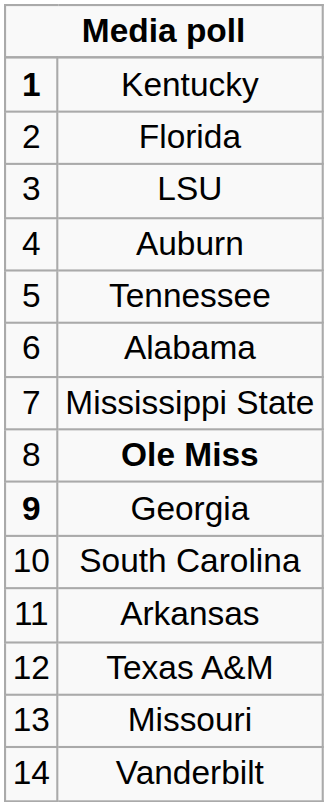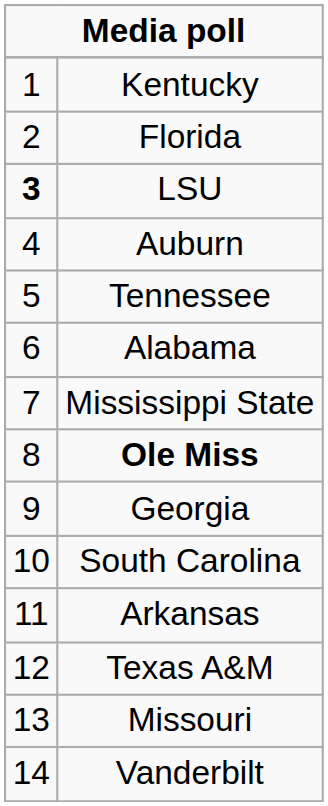(31, 84) bold -> (31, 84) normal
(31, 190) normal -> (31, 190) bold
(31, 508) bold -> (31, 508) normal
